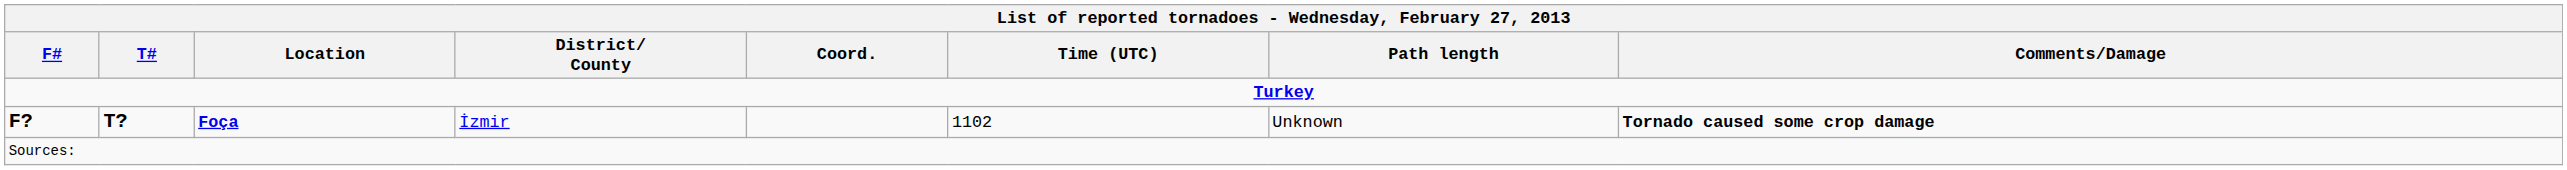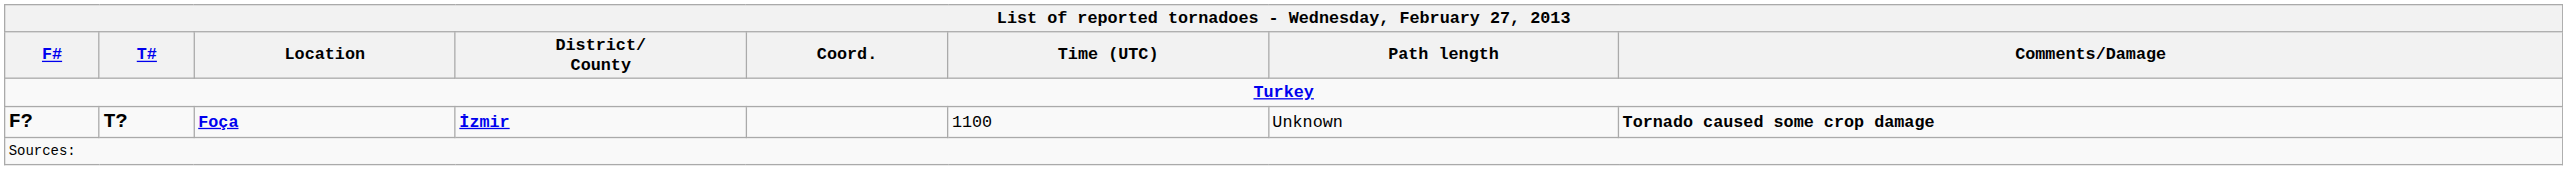(485, 122) normal -> (485, 122) bold
(972, 122) 1102 -> (972, 122) 1100
